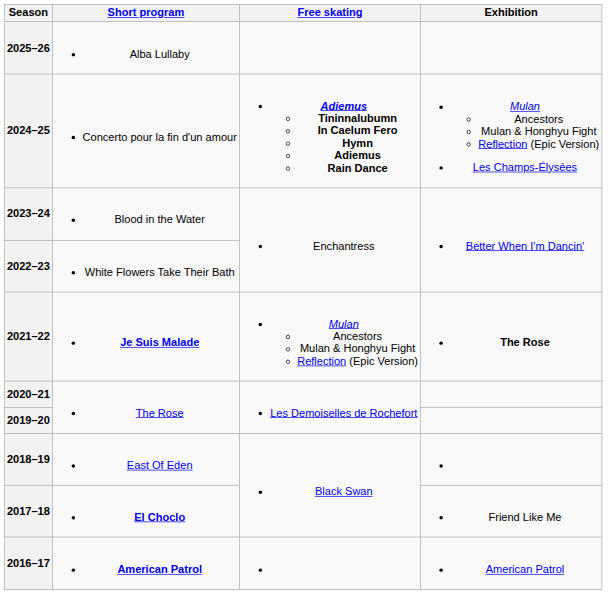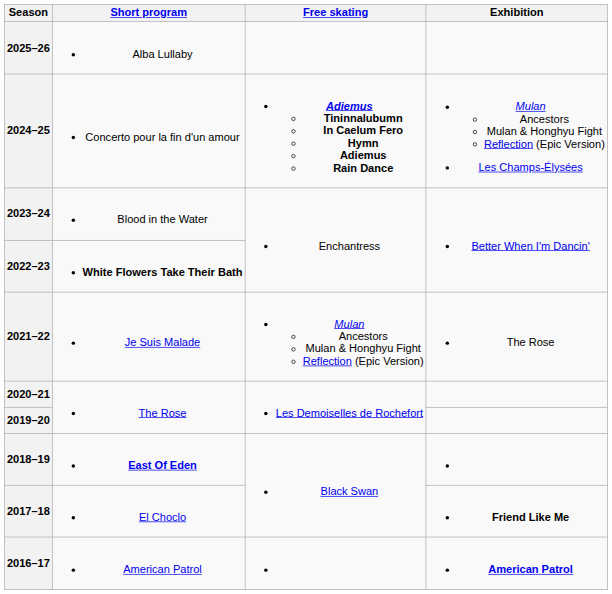(146, 272) normal -> (149, 272) bold
(146, 343) bold -> (149, 343) normal
(511, 343) bold -> (517, 343) normal
(146, 465) normal -> (149, 465) bold
(146, 517) bold -> (149, 517) normal
(511, 517) normal -> (517, 517) bold
(146, 569) bold -> (149, 569) normal
(511, 569) normal -> (517, 569) bold
